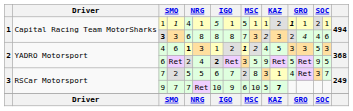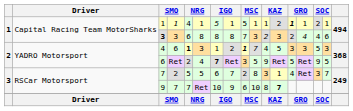(256, 49) 2 -> (256, 49) 7
(217, 62) 2 -> (217, 62) 7
(266, 87) 5 -> (266, 87) 8
